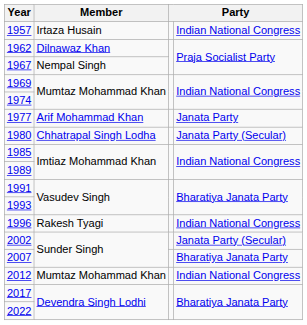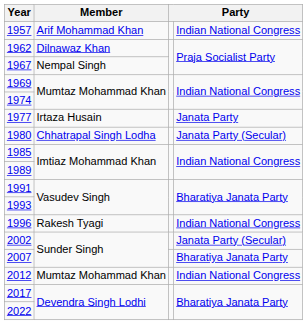(69, 30) Irtaza Husain -> (90, 30) Arif Mohammad Khan
(90, 118) Arif Mohammad Khan -> (69, 118) Irtaza Husain
